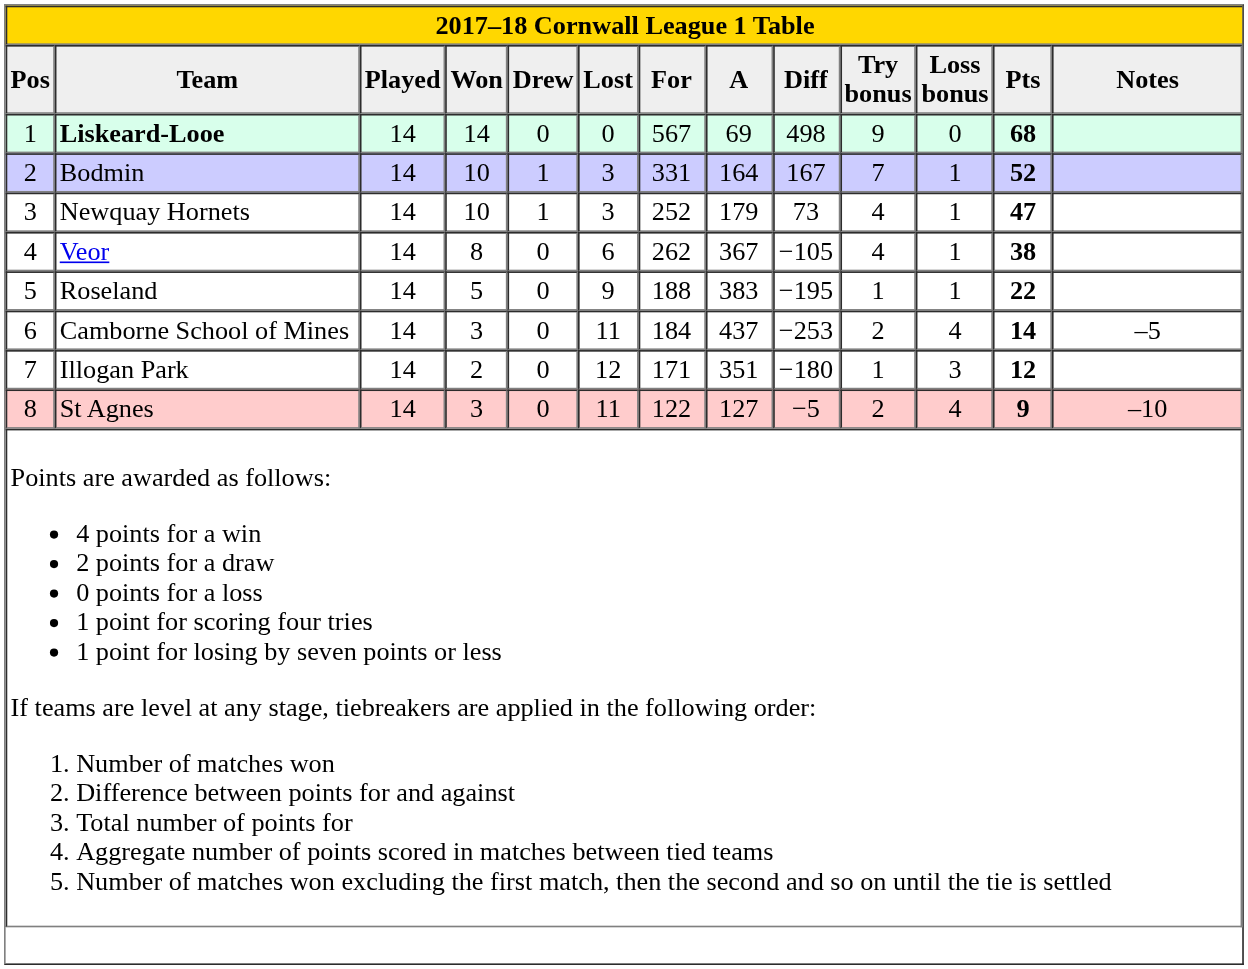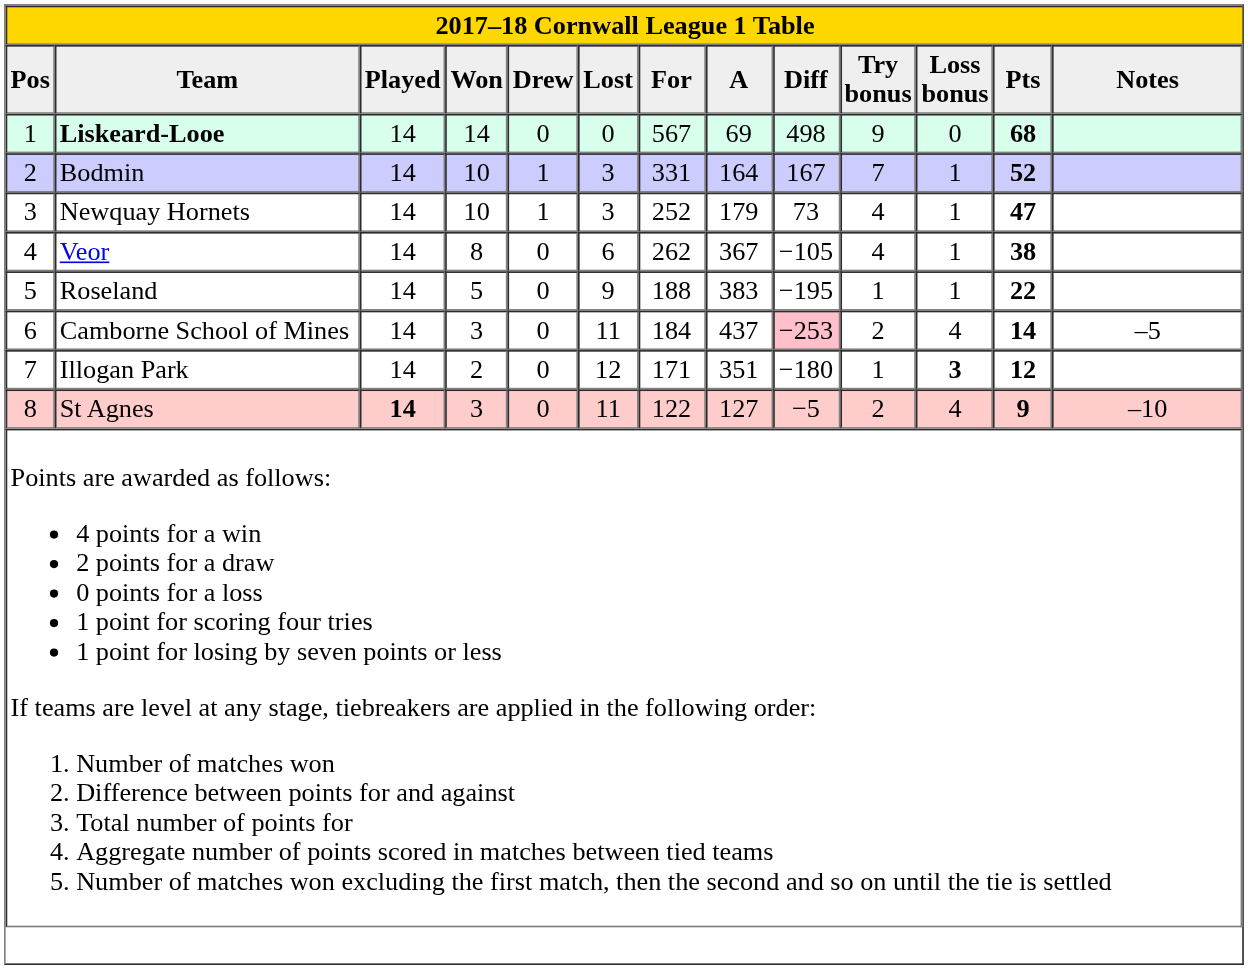(806, 330) no background -> (806, 330) pink background
(955, 369) normal -> (955, 369) bold
(403, 408) normal -> (403, 408) bold
